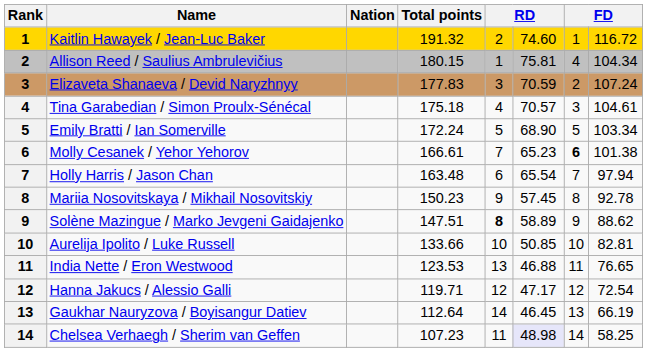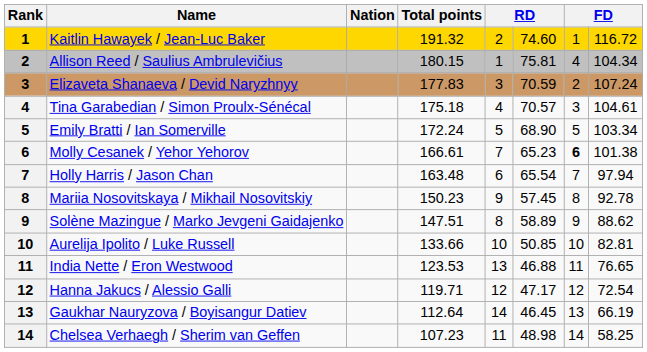(499, 221) bold -> (499, 221) normal
(538, 335) lavender background -> (538, 335) no background
